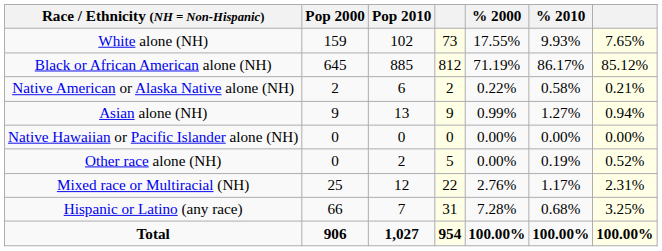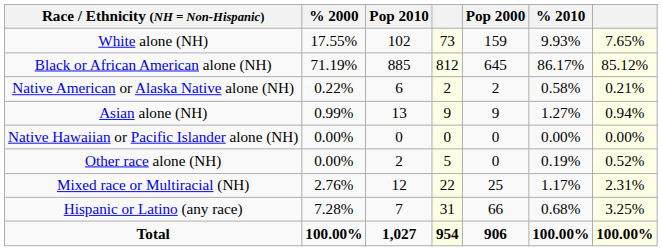columns swapped: (335, 16) <-> (497, 16)
